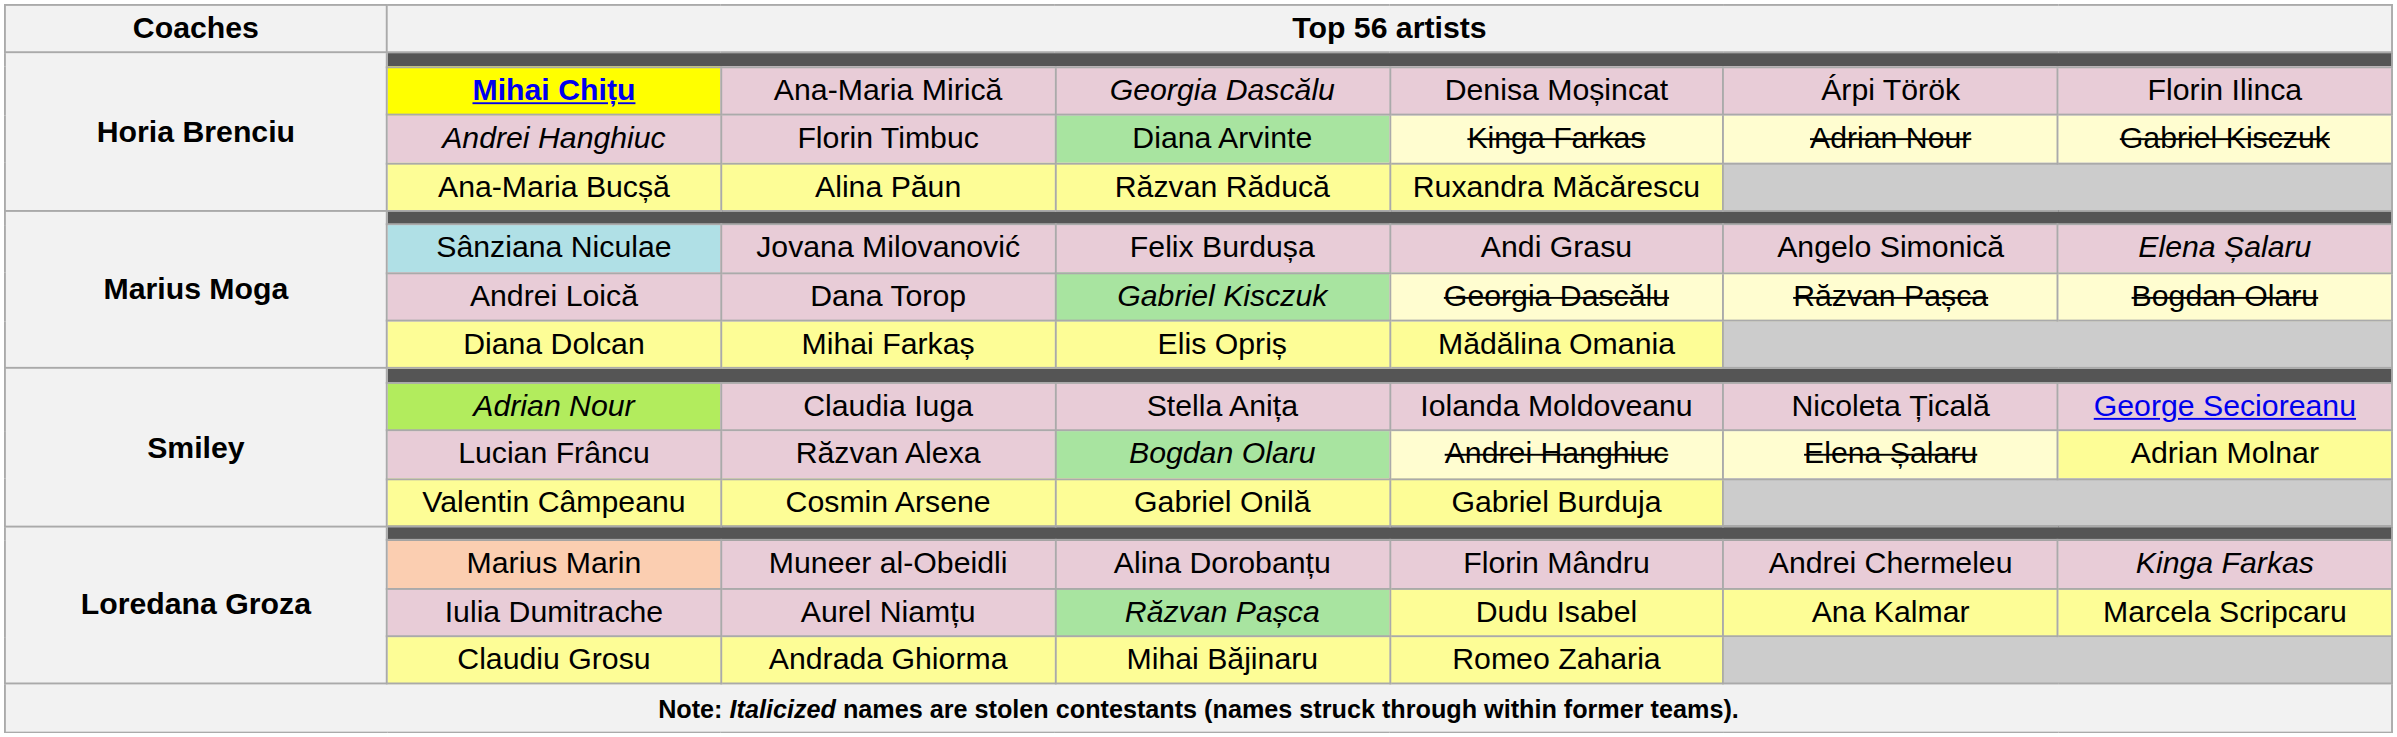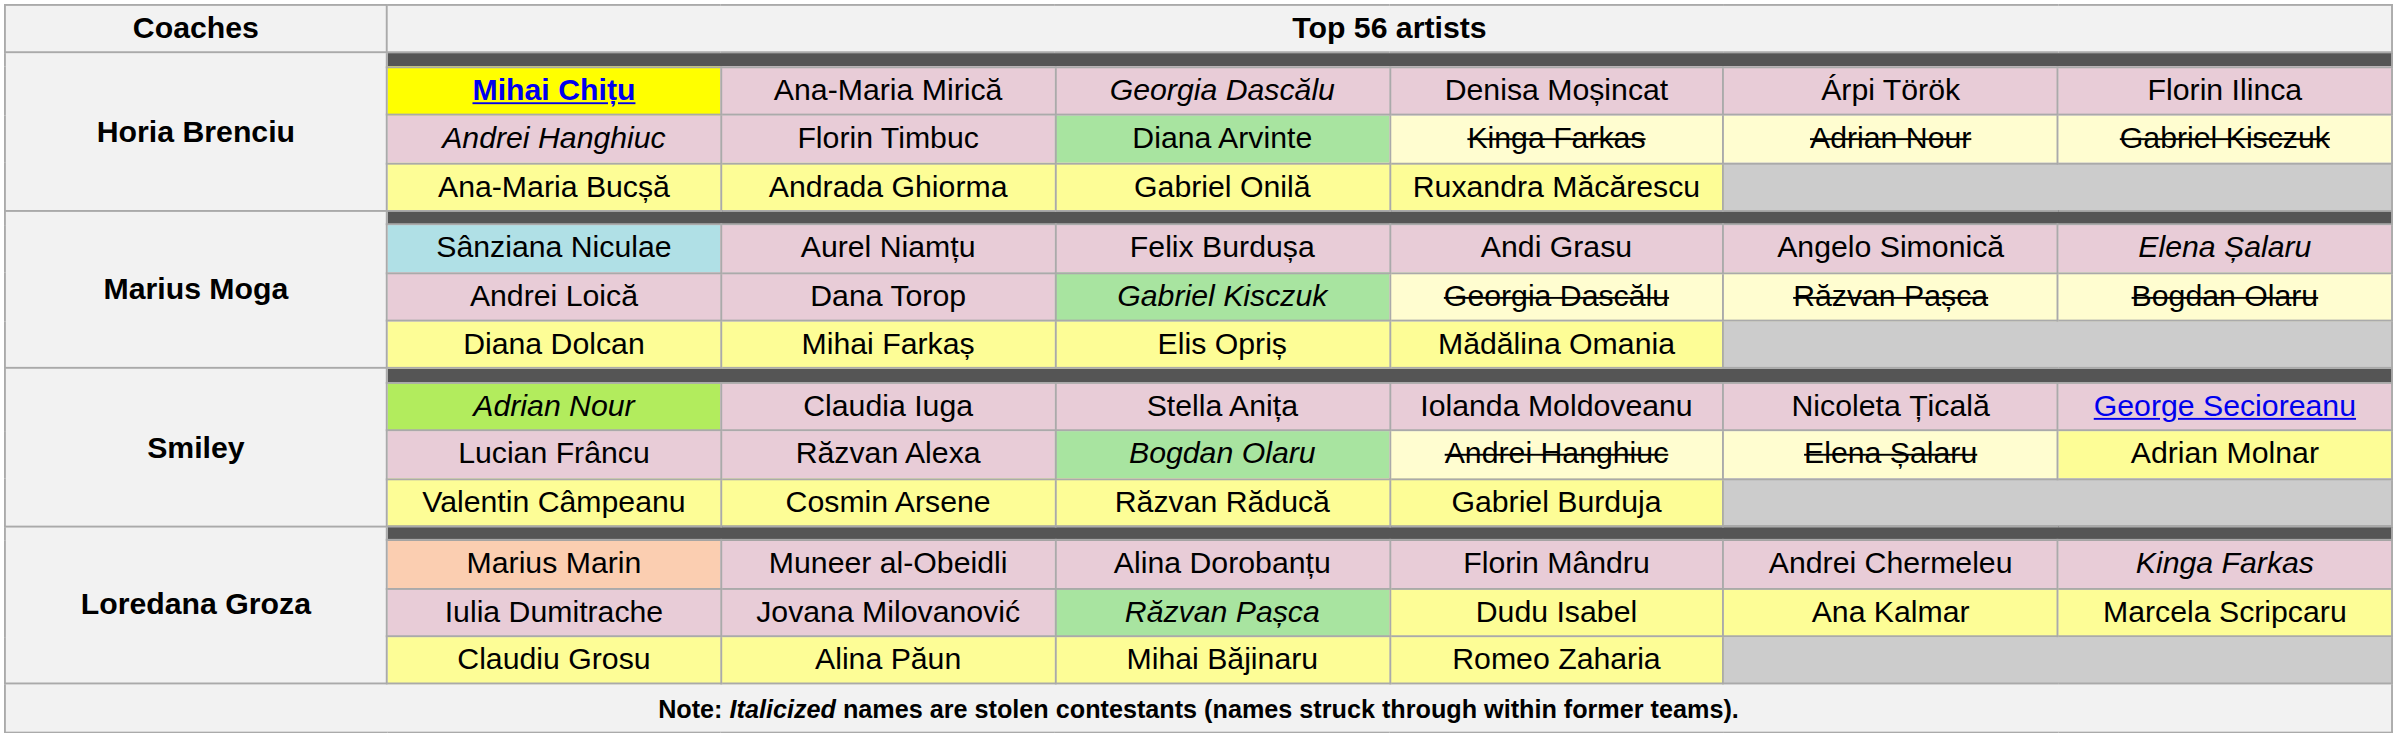(888, 186) Alina Păun -> (888, 186) Andrada Ghiorma
(1222, 186) Răzvan Răducă -> (1222, 186) Gabriel Onilă
(888, 248) Jovana Milovanović -> (888, 248) Aurel Niamțu
(1222, 501) Gabriel Onilă -> (1222, 501) Răzvan Răducă
(888, 611) Aurel Niamțu -> (888, 611) Jovana Milovanović
(888, 659) Andrada Ghiorma -> (888, 659) Alina Păun
